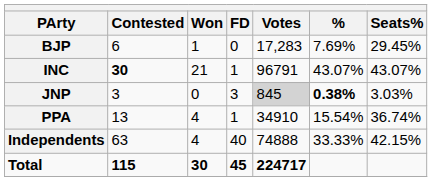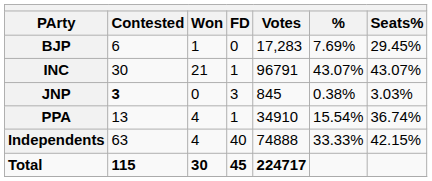(120, 70) bold -> (120, 70) normal
(116, 93) normal -> (116, 93) bold
(269, 93) lightgrey background -> (269, 93) no background
(334, 93) bold -> (334, 93) normal
